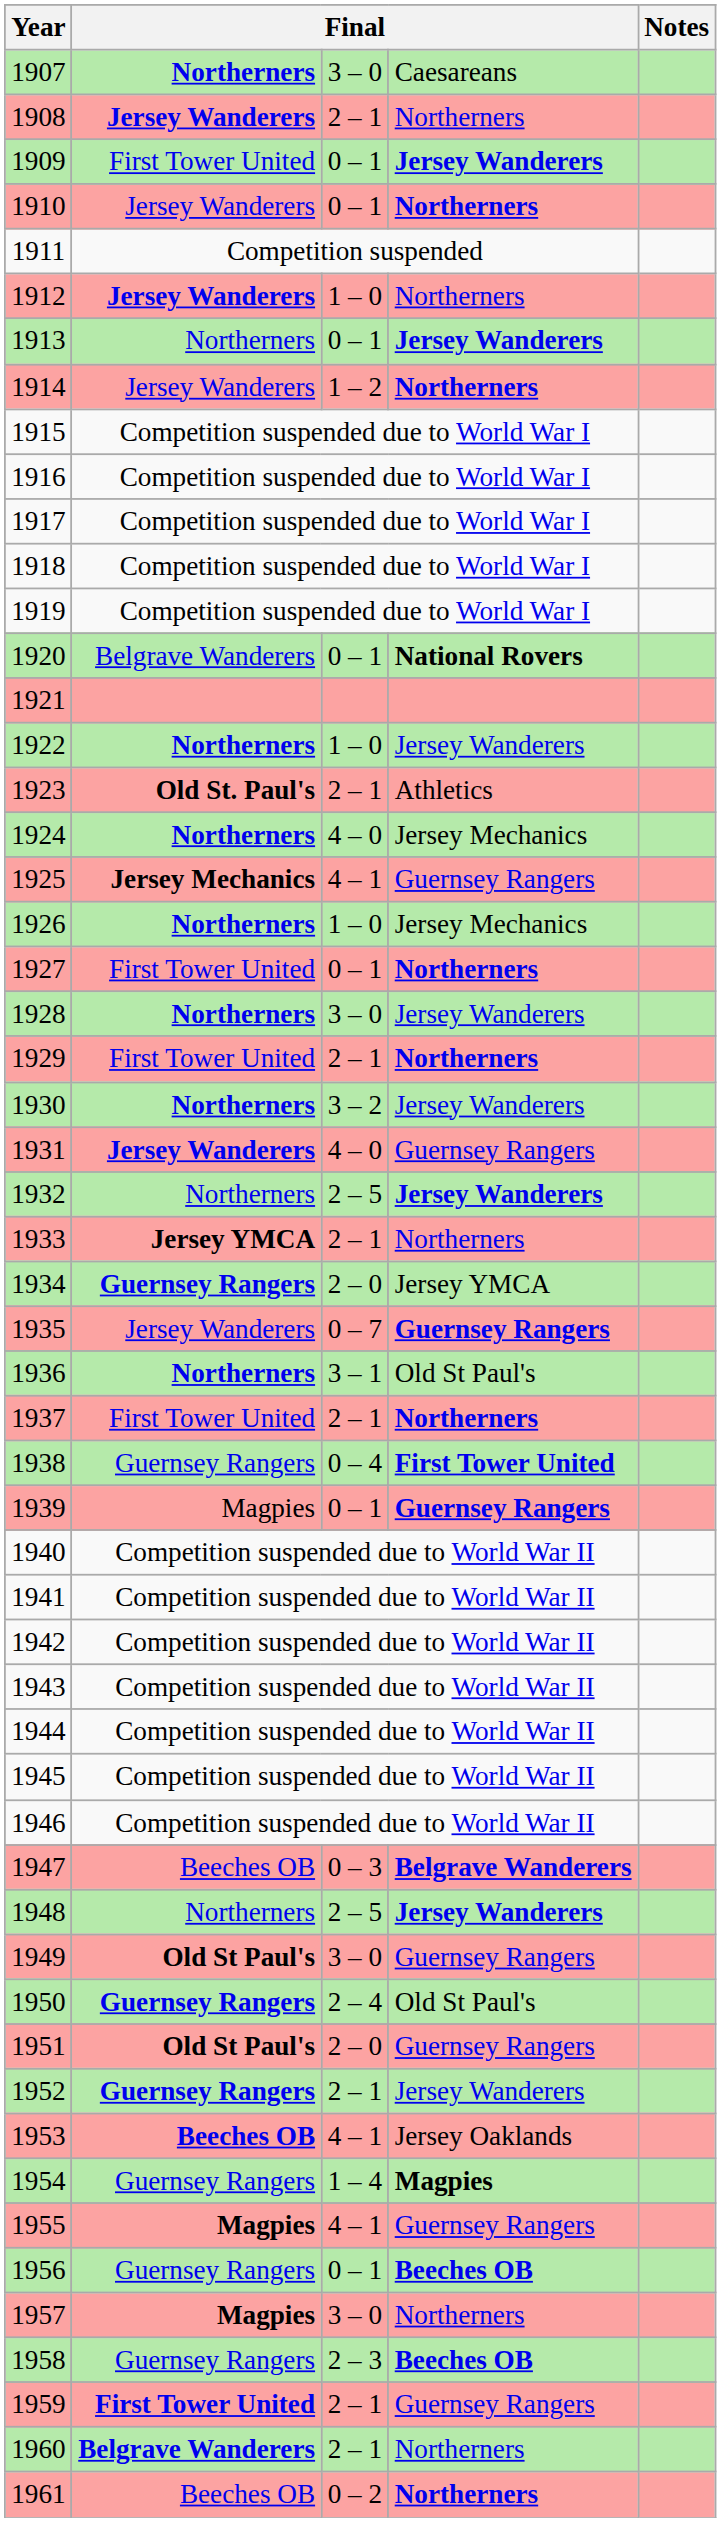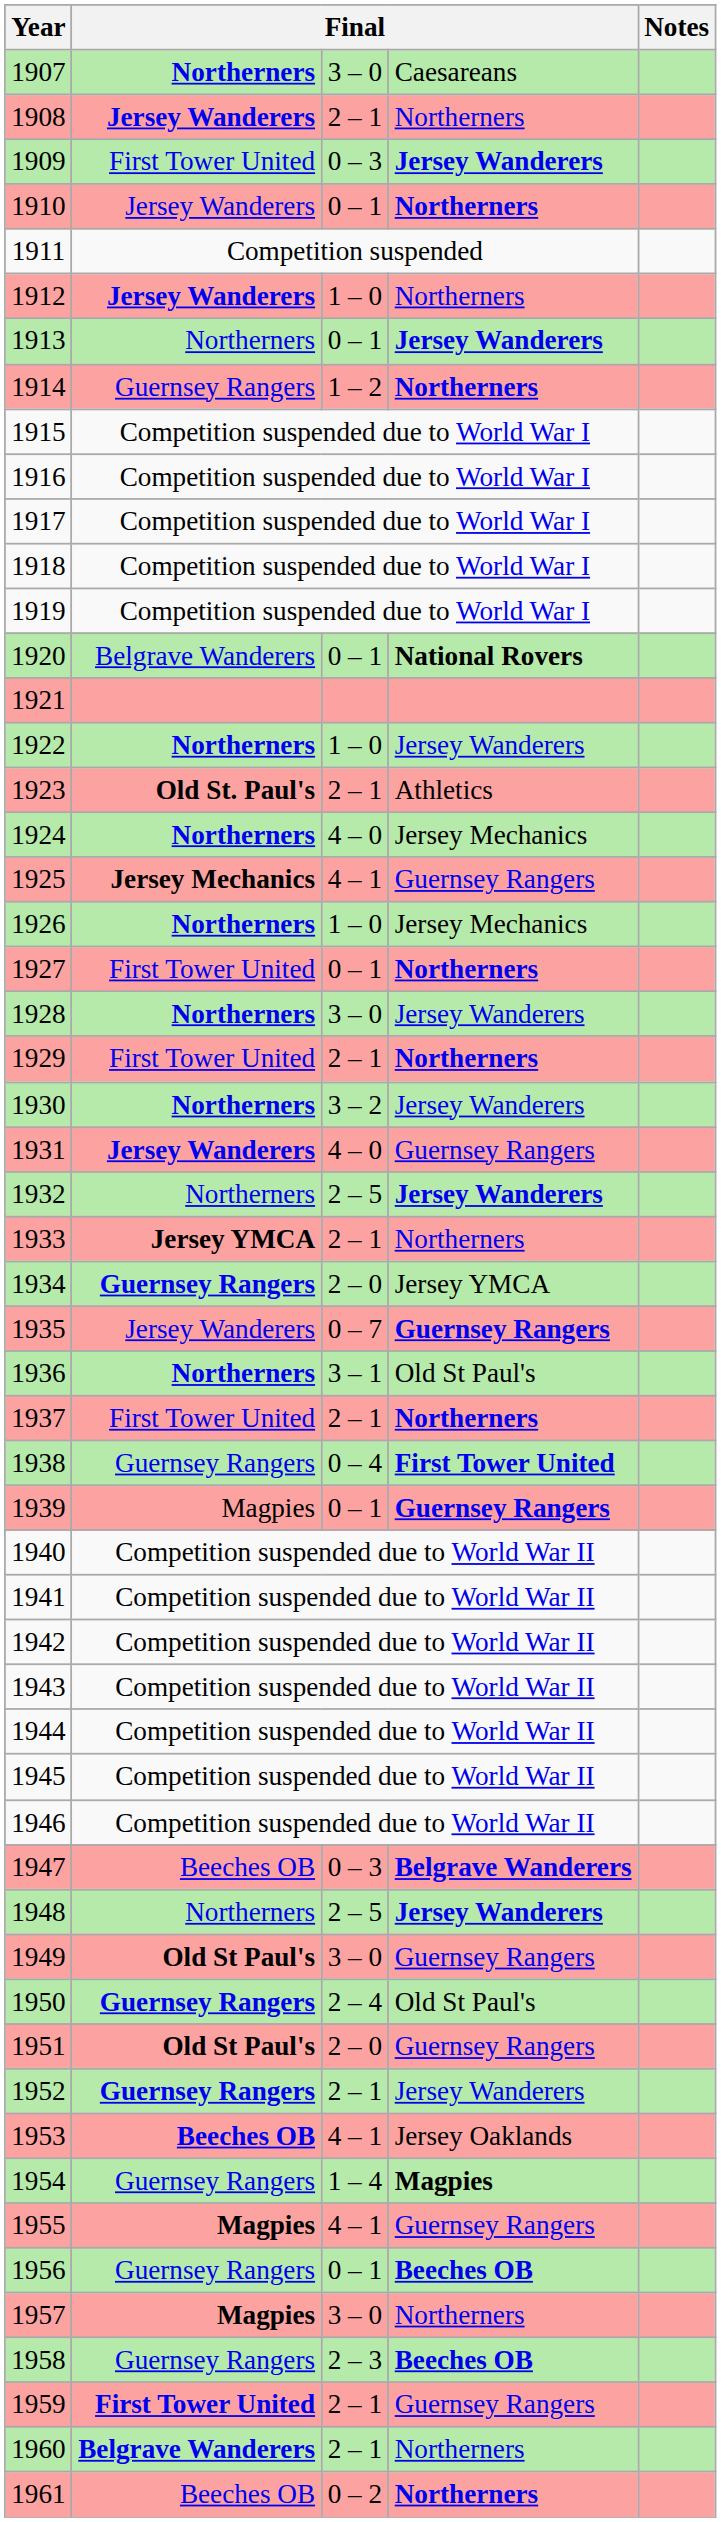(355, 161) 0 – 1 -> (355, 161) 0 – 3
(220, 386) Jersey Wanderers -> (215, 386) Guernsey Rangers
